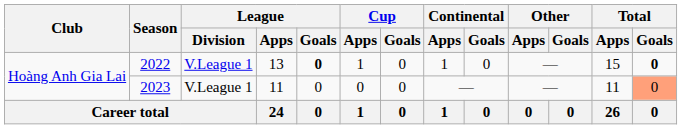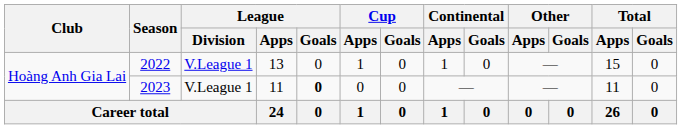(318, 64) bold -> (318, 64) normal
(655, 64) bold -> (655, 64) normal
(318, 87) normal -> (318, 87) bold
(655, 87) lightsalmon background -> (655, 87) no background
